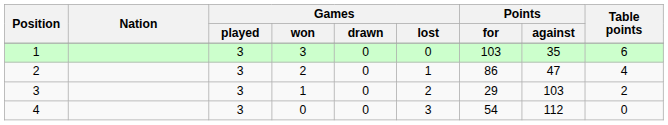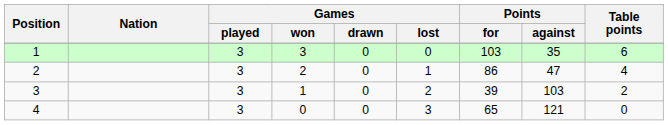(491, 91) 29 -> (491, 91) 39
(491, 110) 54 -> (491, 110) 65
(554, 110) 112 -> (554, 110) 121
